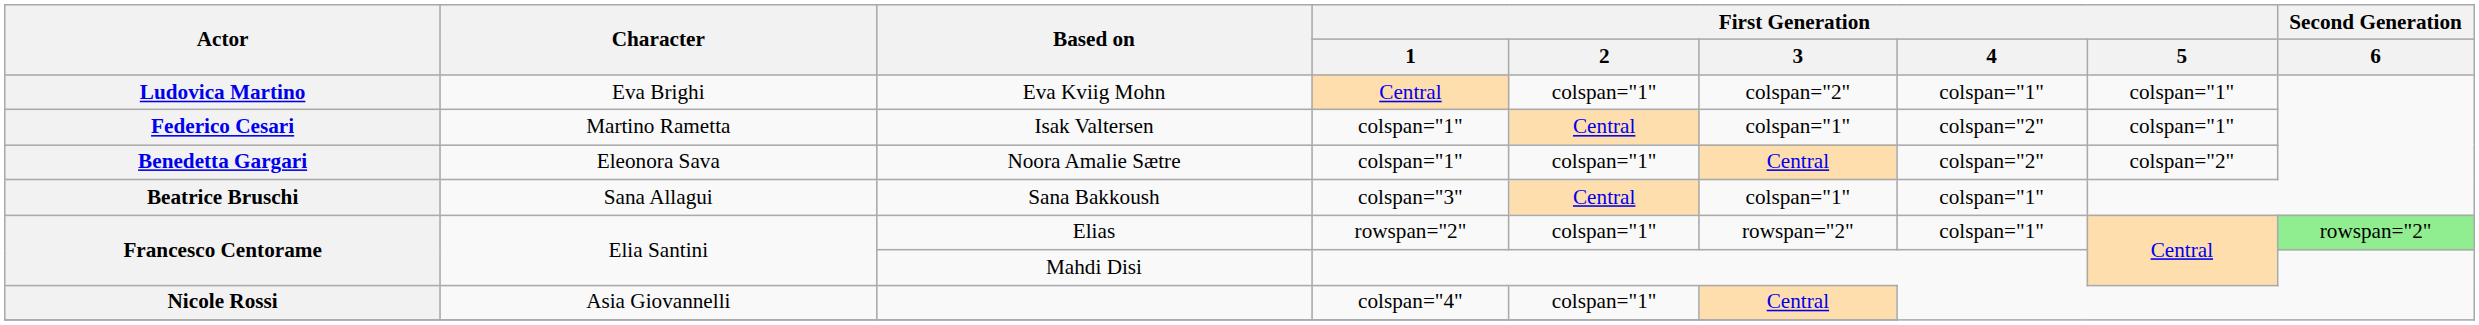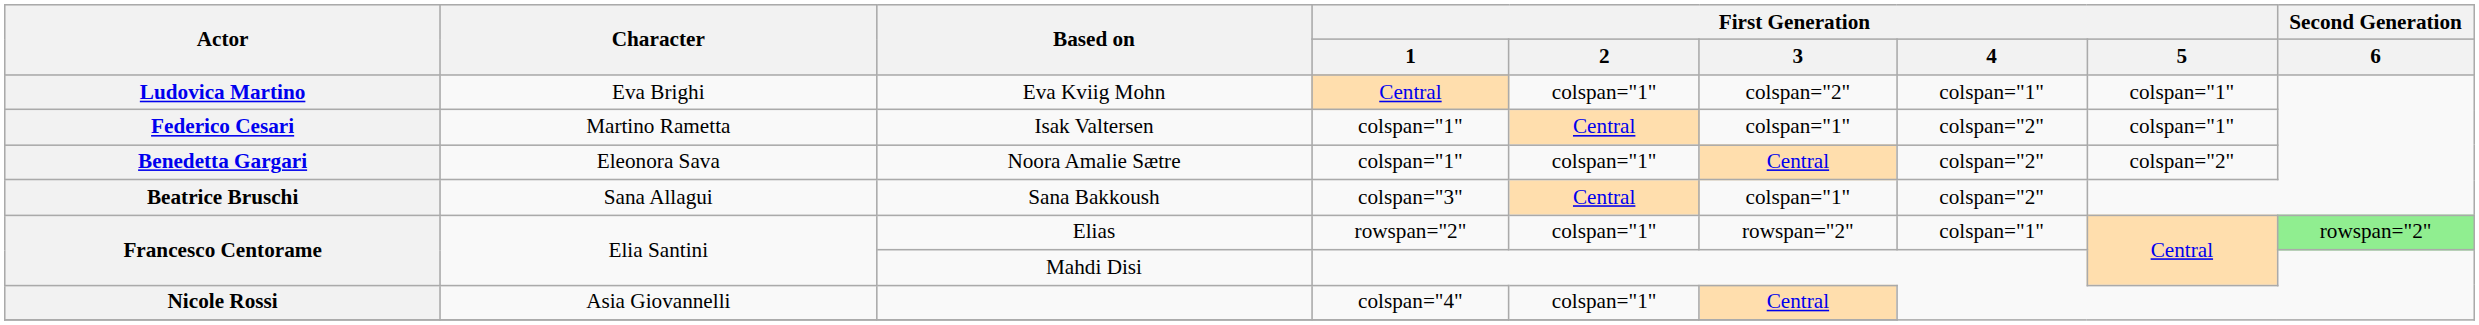(1992, 196) colspan="1" -> (1992, 196) colspan="2"
